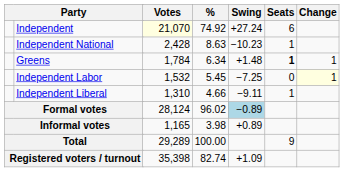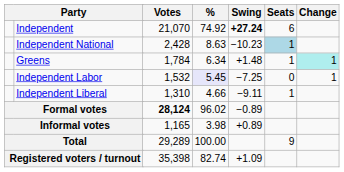(174, 28) lightyellow background -> (174, 28) no background
(246, 28) normal -> (246, 28) bold
(291, 45) no background -> (291, 45) lightblue background
(291, 61) bold -> (291, 61) normal
(334, 61) no background -> (334, 61) paleturquoise background
(216, 77) no background -> (216, 77) lavender background
(334, 77) lightyellow background -> (334, 77) no background
(174, 110) normal -> (174, 110) bold
(249, 110) lightblue background -> (249, 110) no background
